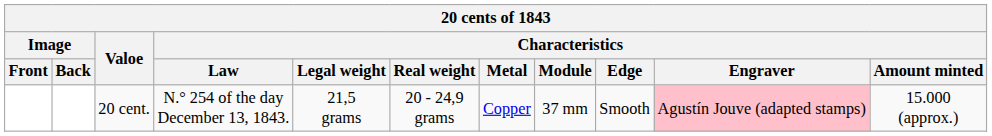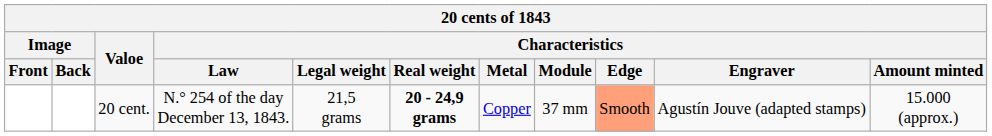(434, 108) normal -> (434, 108) bold
(625, 108) no background -> (625, 108) lightsalmon background
(762, 108) pink background -> (762, 108) no background
